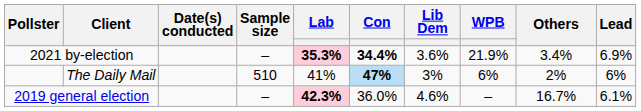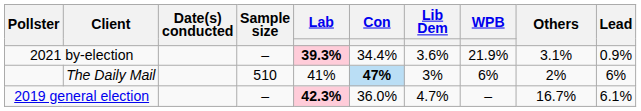(321, 56) 35.3% -> (321, 56) 39.3%
(377, 56) bold -> (377, 56) normal
(556, 56) 3.4% -> (556, 56) 3.1%
(616, 56) 6.9% -> (616, 56) 0.9%
(433, 96) 4.6% -> (433, 96) 4.7%
